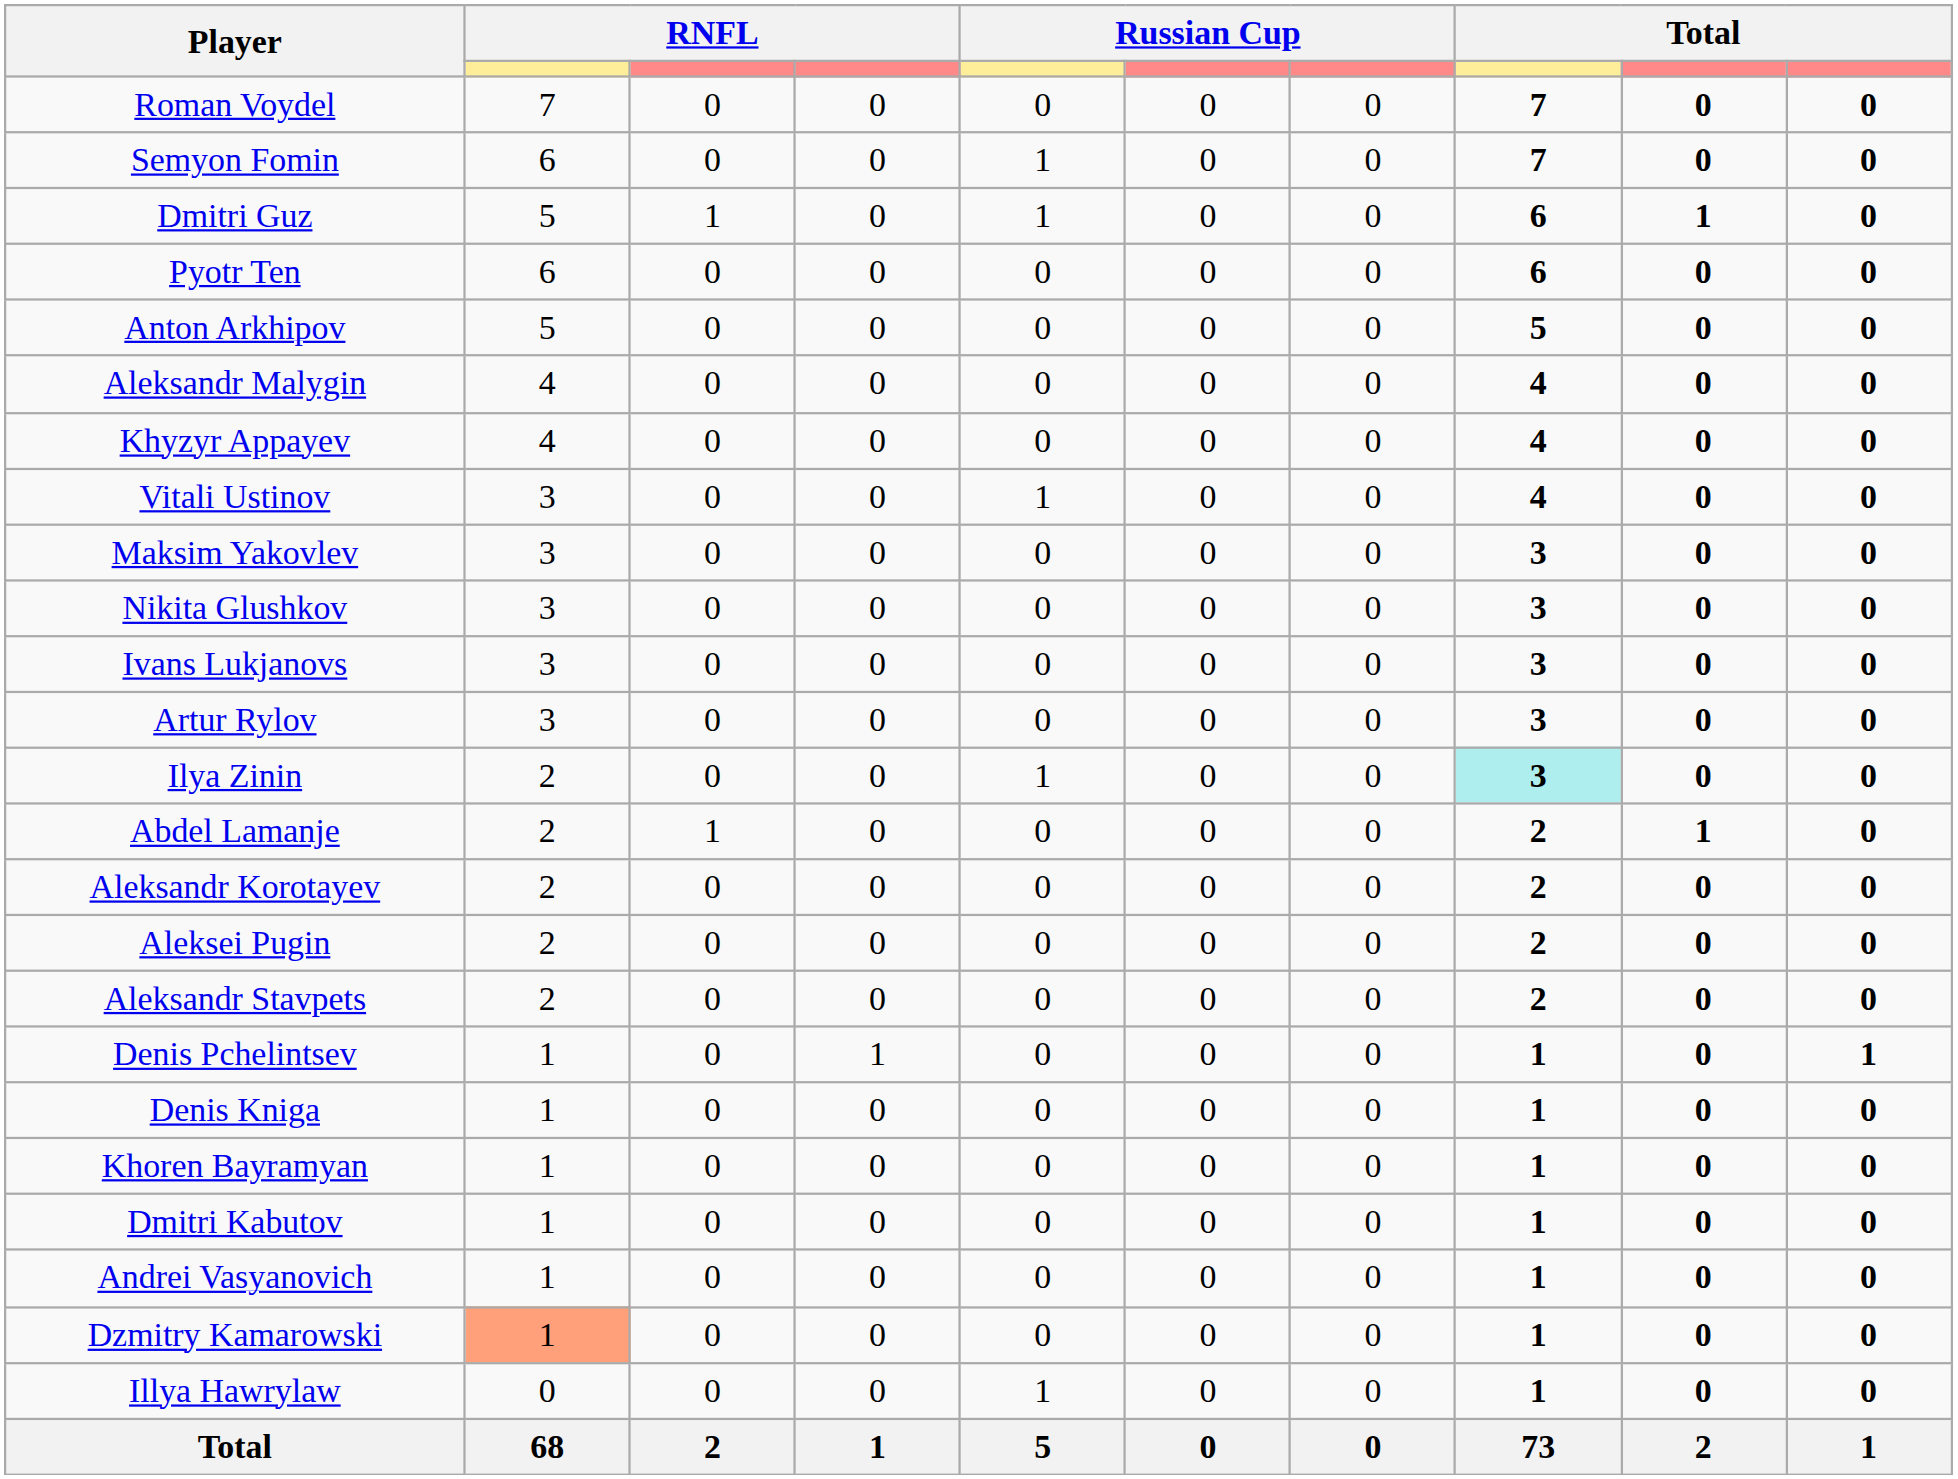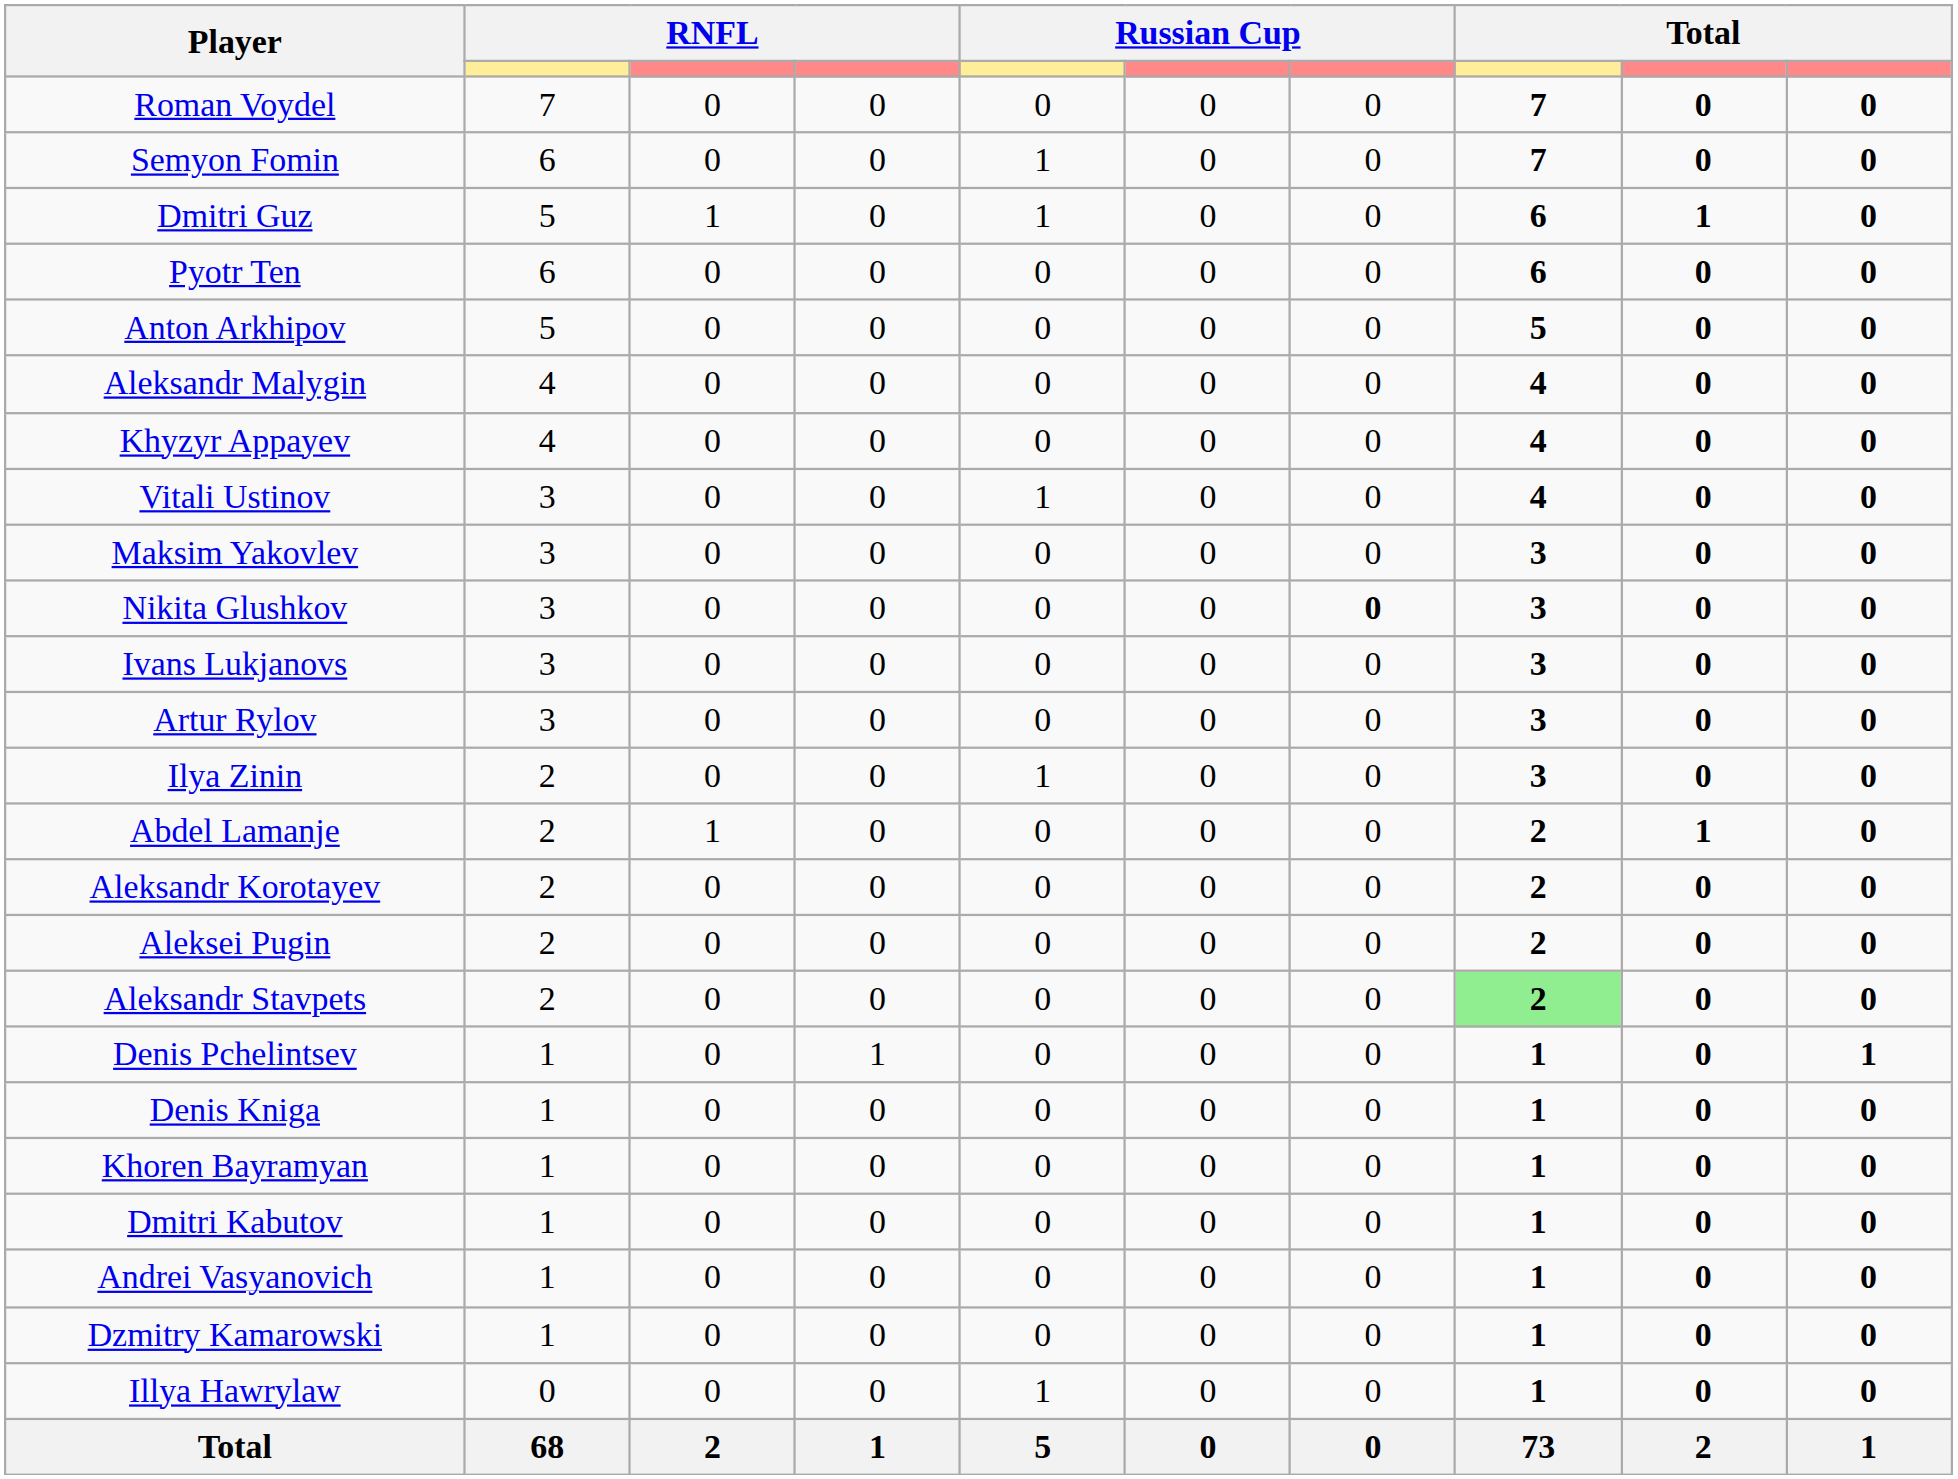(1373, 607) normal -> (1373, 607) bold
(1538, 774) paleturquoise background -> (1538, 774) no background
(1538, 998) no background -> (1538, 998) lightgreen background
(547, 1333) lightsalmon background -> (547, 1333) no background
